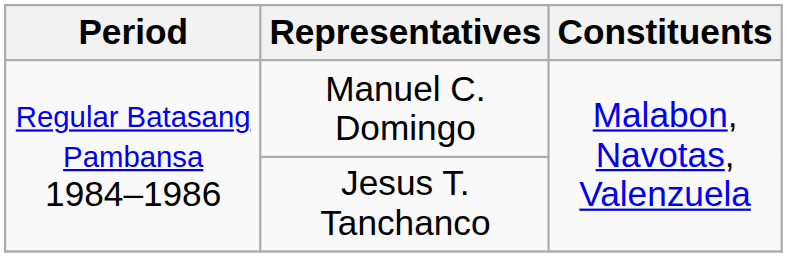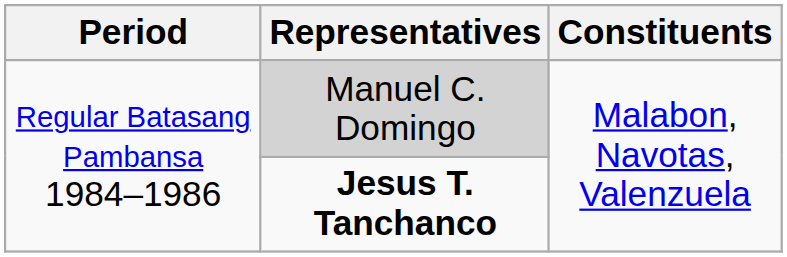(405, 108) no background -> (405, 108) lightgrey background
(405, 203) normal -> (405, 203) bold
